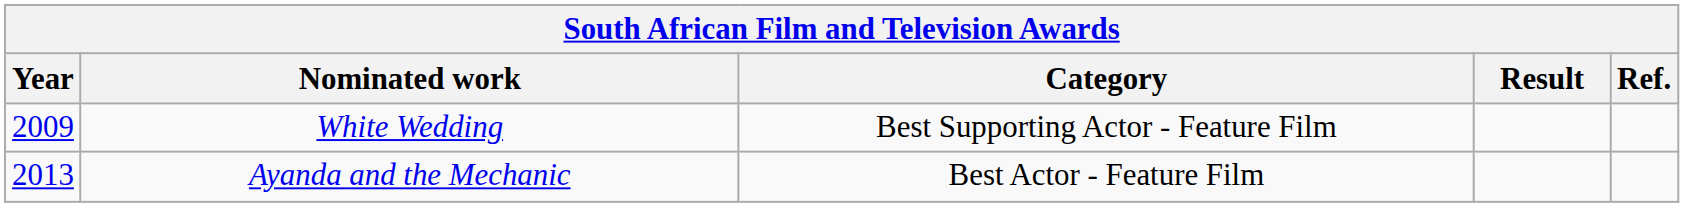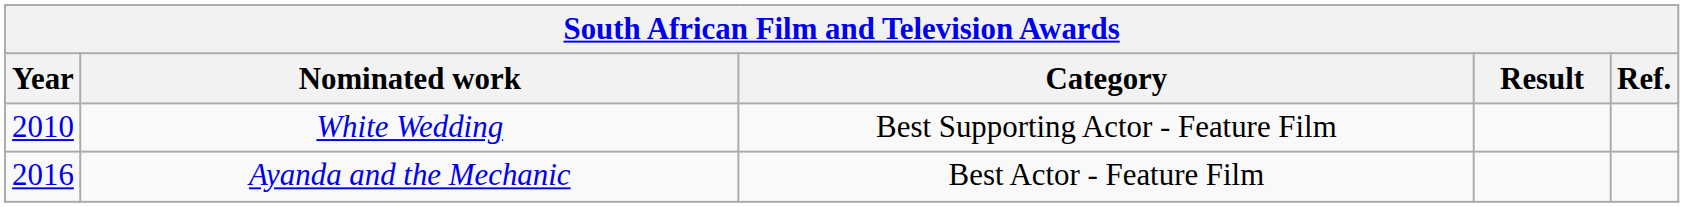(43, 126) 2009 -> (43, 126) 2010
(43, 175) 2013 -> (43, 175) 2016
